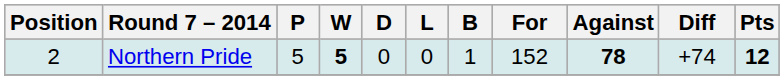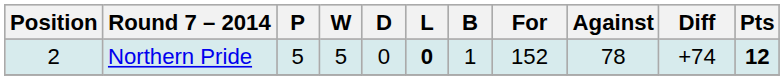(341, 57) bold -> (341, 57) normal
(427, 57) normal -> (427, 57) bold
(613, 57) bold -> (613, 57) normal
